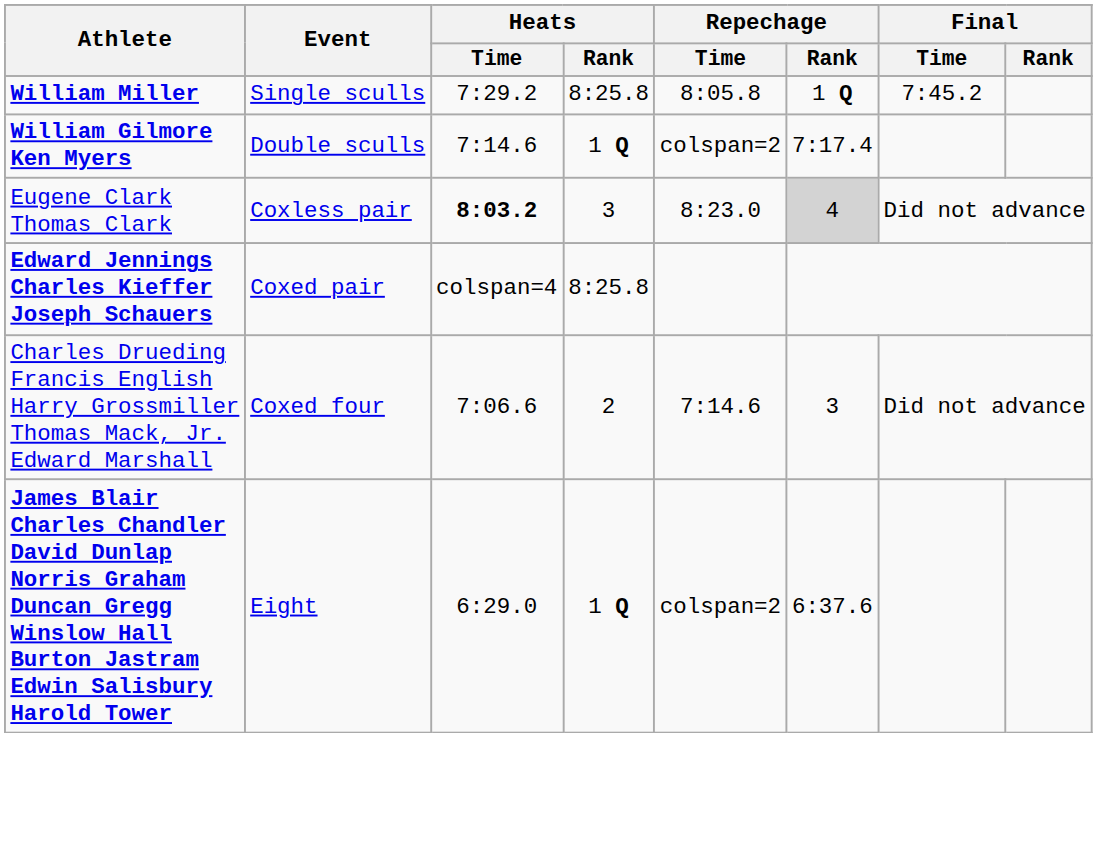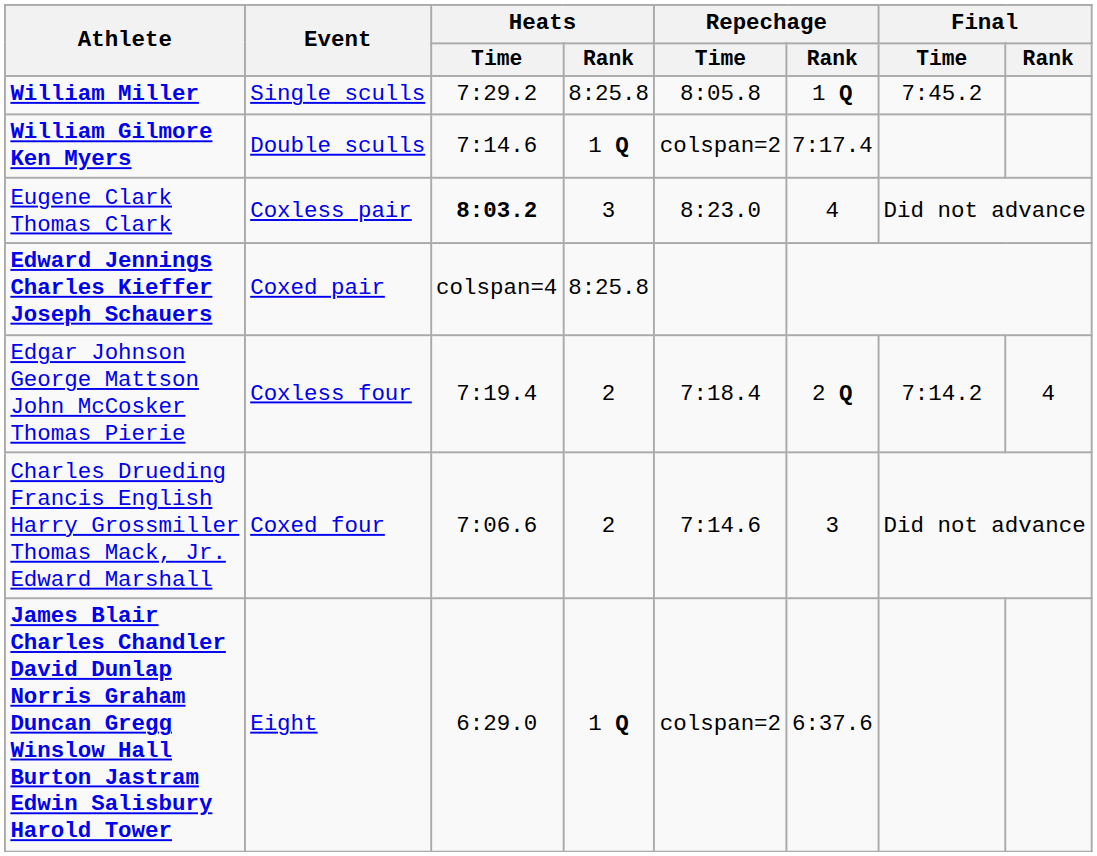(832, 211) lightgrey background -> (832, 211) no background
+ row: (105, 394)
